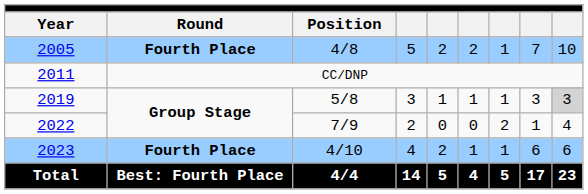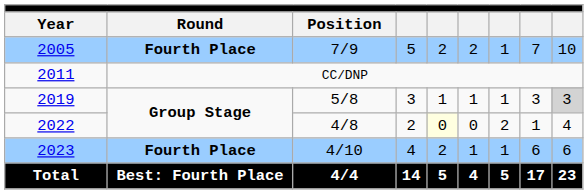(344, 50) 4/8 -> (344, 50) 7/9
(344, 125) 7/9 -> (344, 125) 4/8
(442, 125) no background -> (442, 125) lightyellow background
